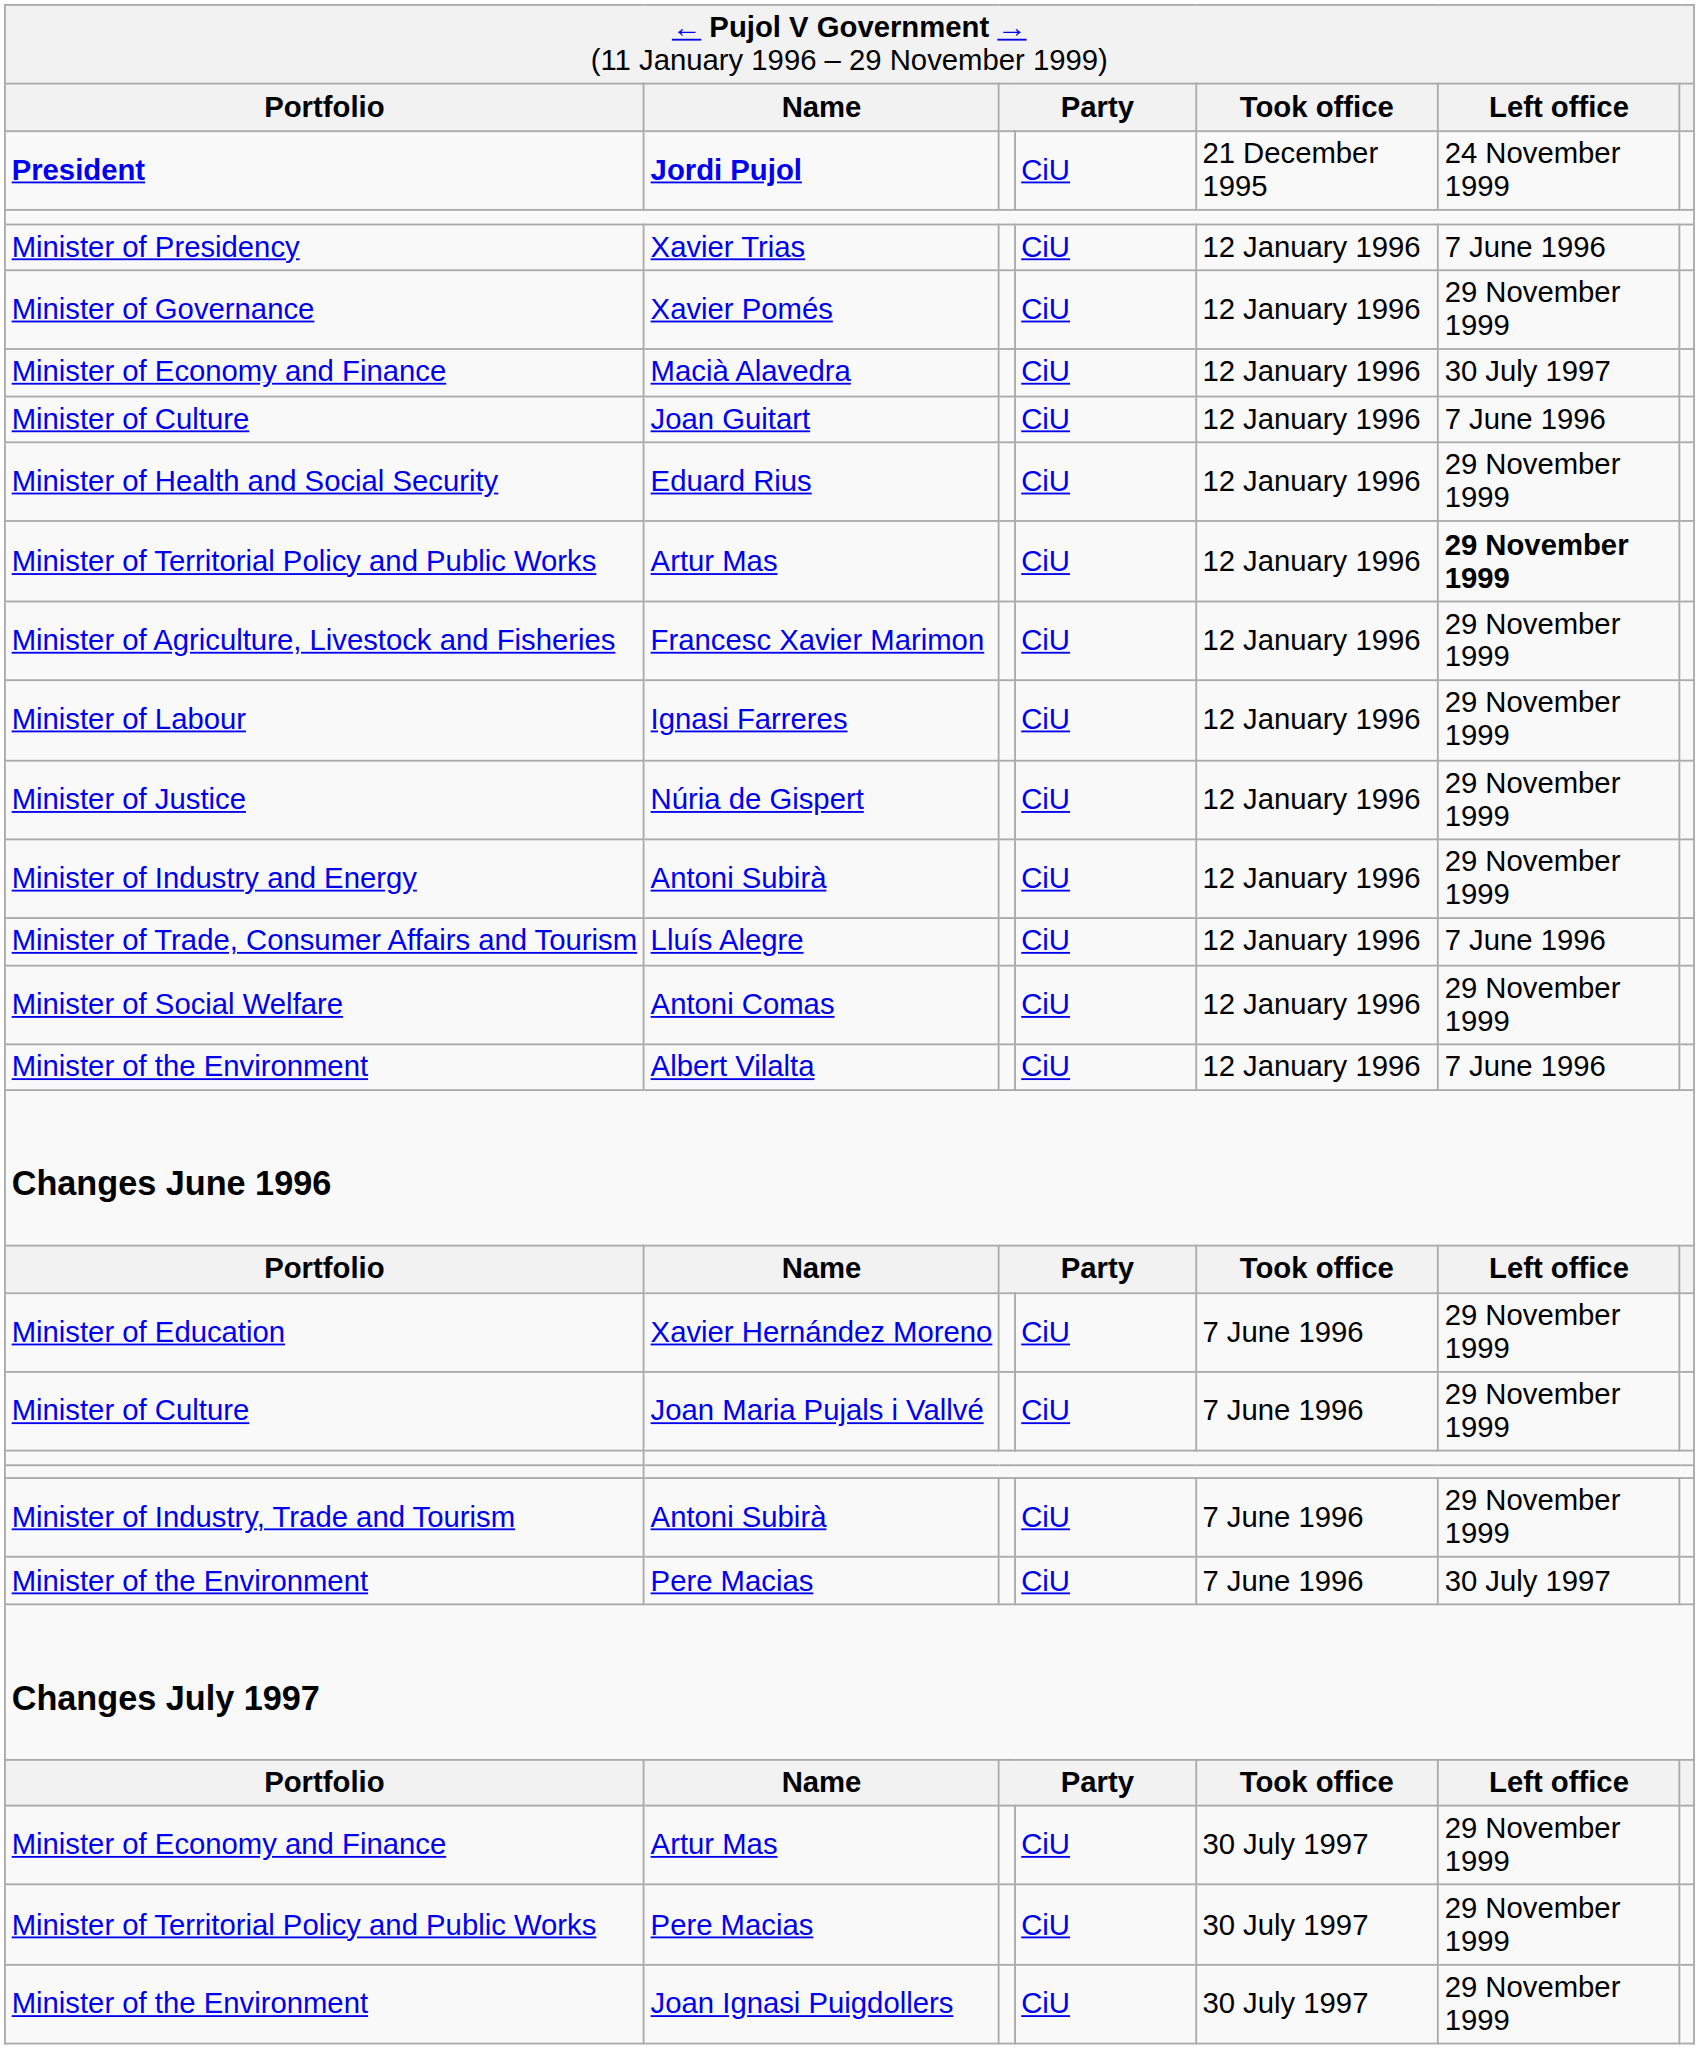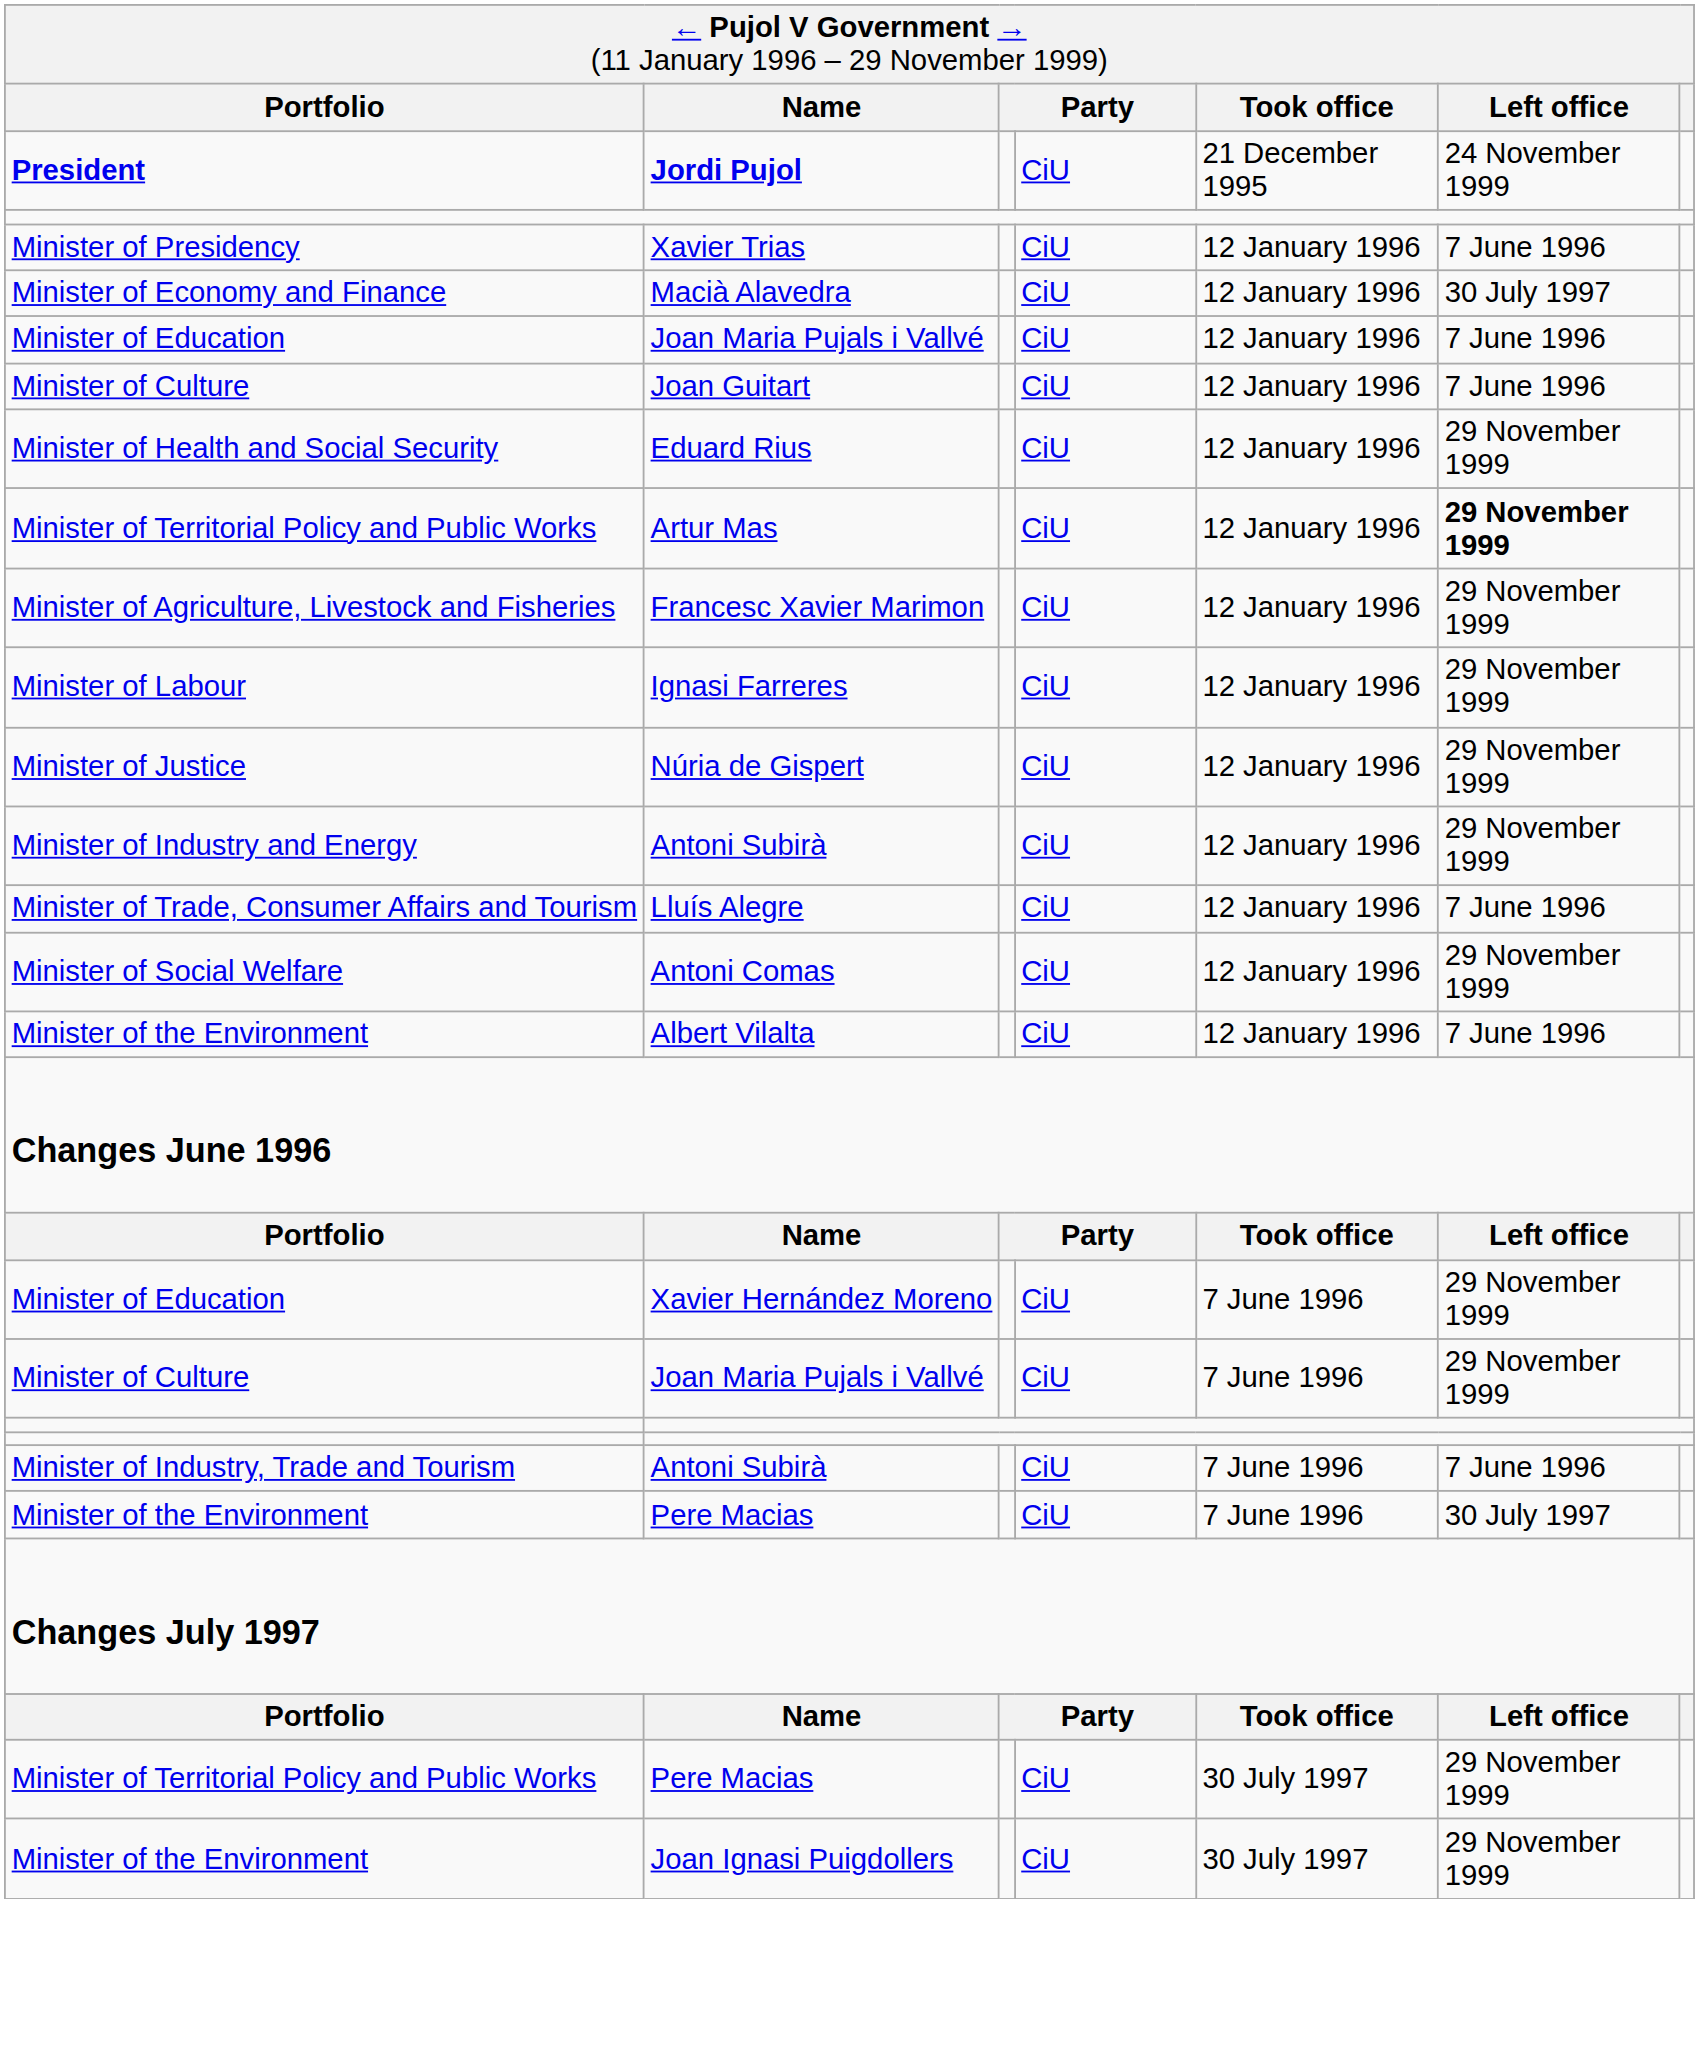- row: (163, 309)
+ row: (148, 339)
(1533, 1517) 29 November 1999 -> (1525, 1468) 7 June 1996
- row: (229, 1844)
